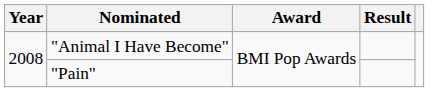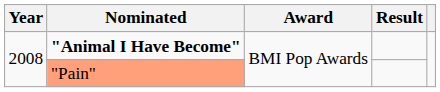(140, 45) normal -> (146, 45) bold
(73, 73) no background -> (73, 73) lightsalmon background
